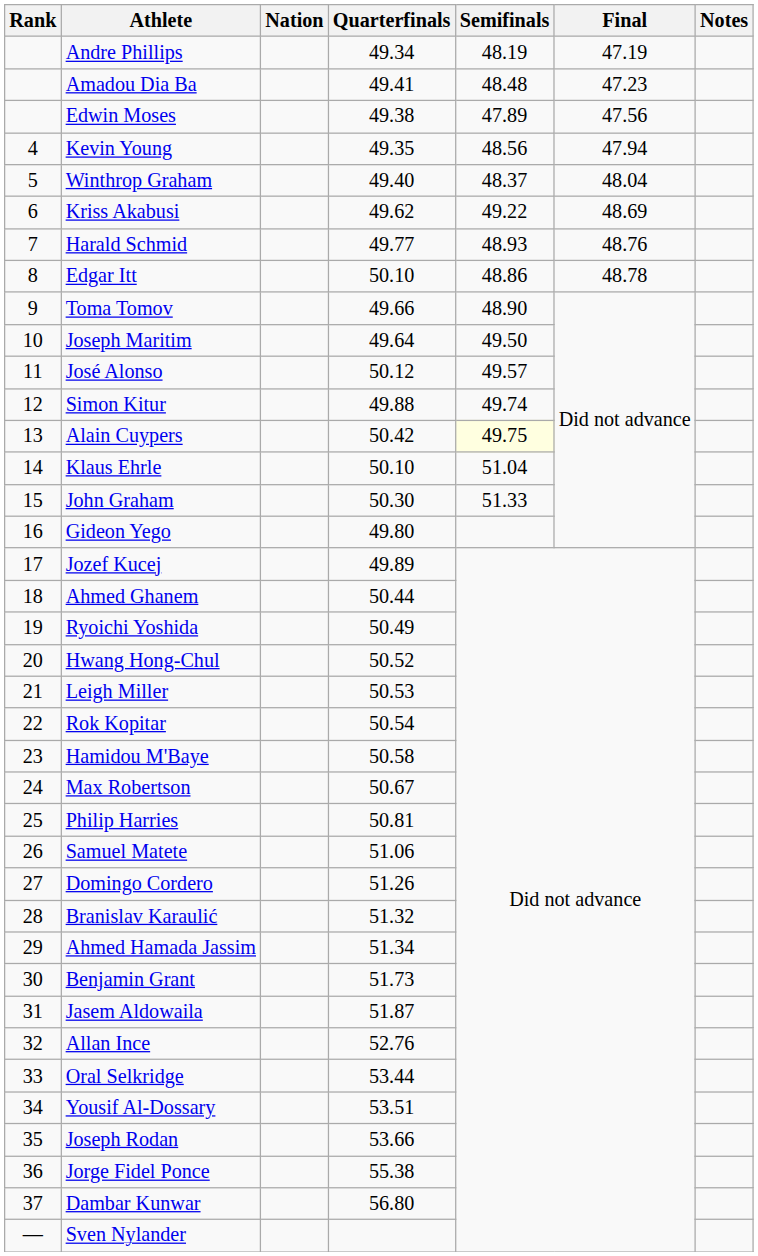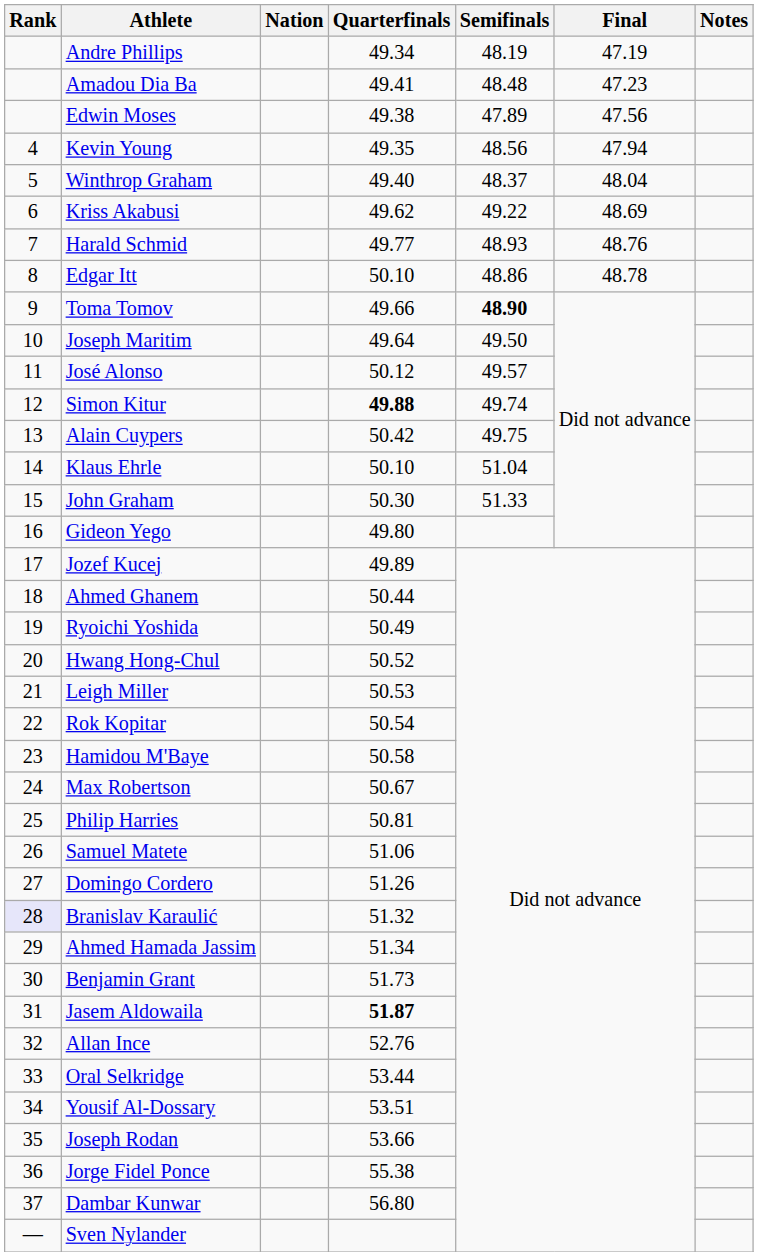(505, 308) normal -> (505, 308) bold
(392, 404) normal -> (392, 404) bold
(505, 436) lightyellow background -> (505, 436) no background
(33, 915) no background -> (33, 915) lavender background
(392, 1011) normal -> (392, 1011) bold
